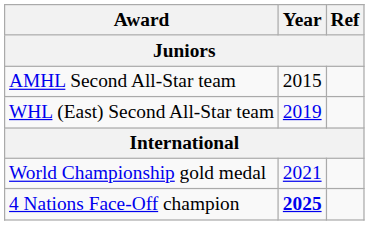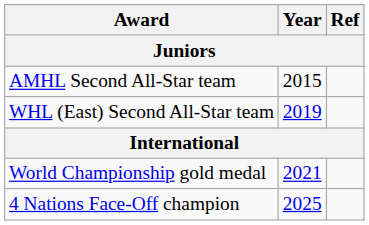(302, 204) bold -> (302, 204) normal
